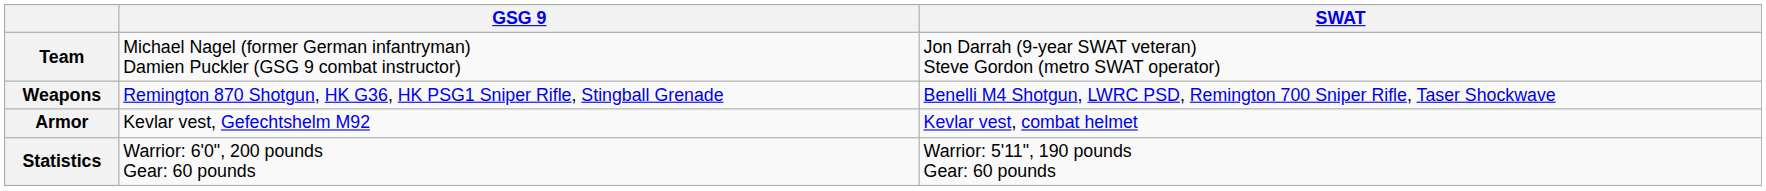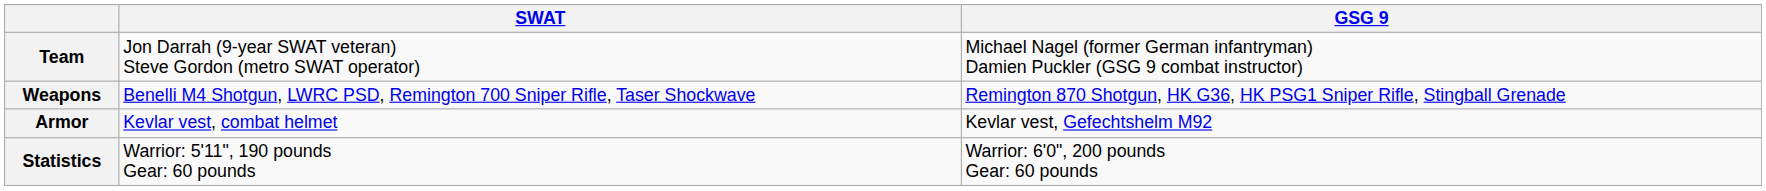columns swapped: (1341, 18) <-> (519, 18)
